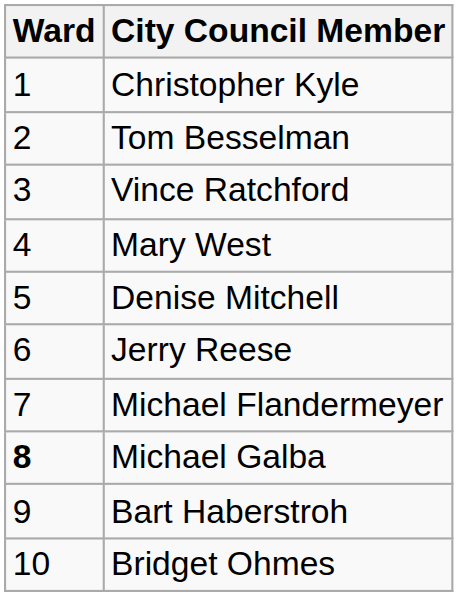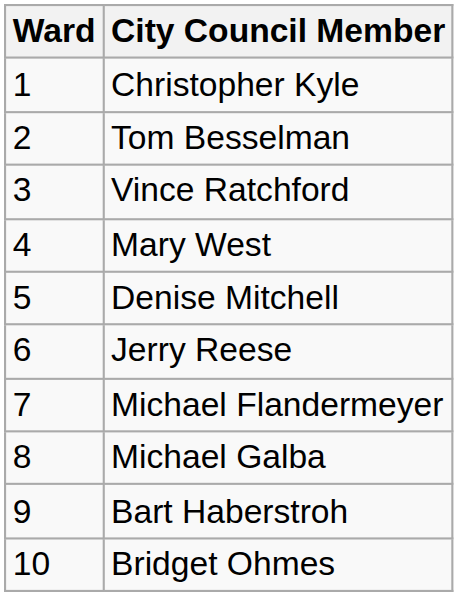(22, 457) bold -> (22, 457) normal
